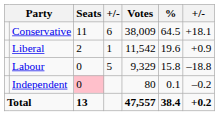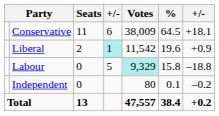(109, 48) no background -> (109, 48) paleturquoise background
(143, 66) no background -> (143, 66) paleturquoise background
(79, 84) pink background -> (79, 84) no background
